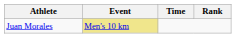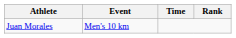(107, 26) khaki background -> (107, 26) no background
